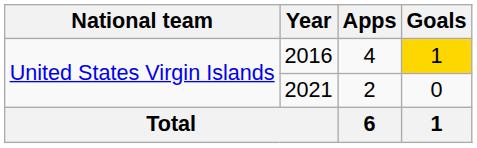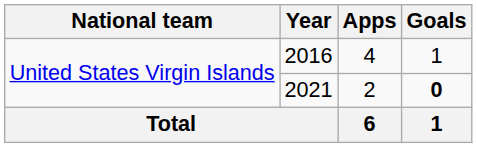(437, 55) gold background -> (437, 55) no background
(437, 90) normal -> (437, 90) bold
